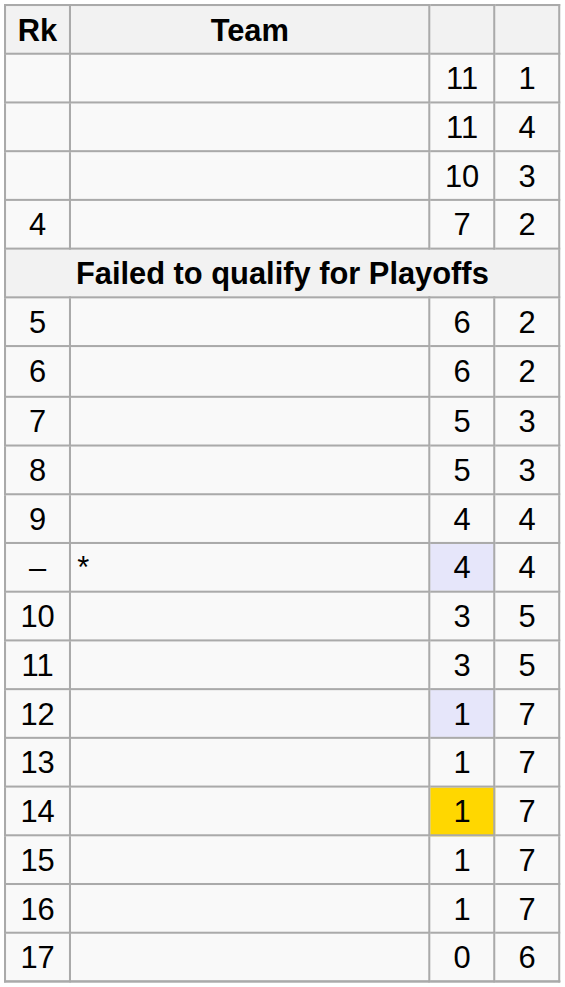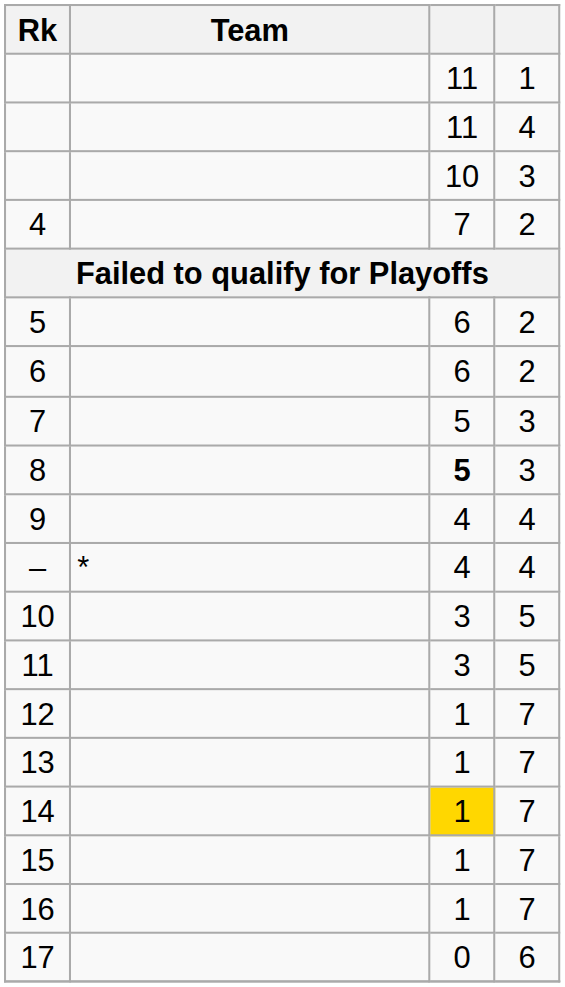(462, 469) normal -> (462, 469) bold
(462, 567) lavender background -> (462, 567) no background
(462, 713) lavender background -> (462, 713) no background
